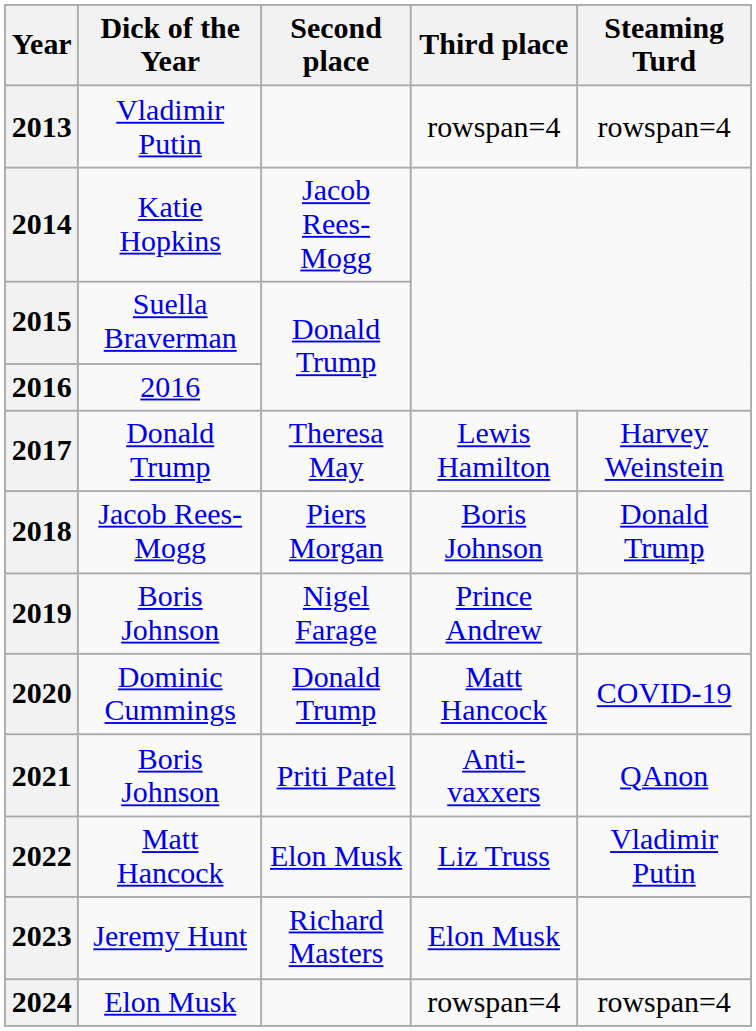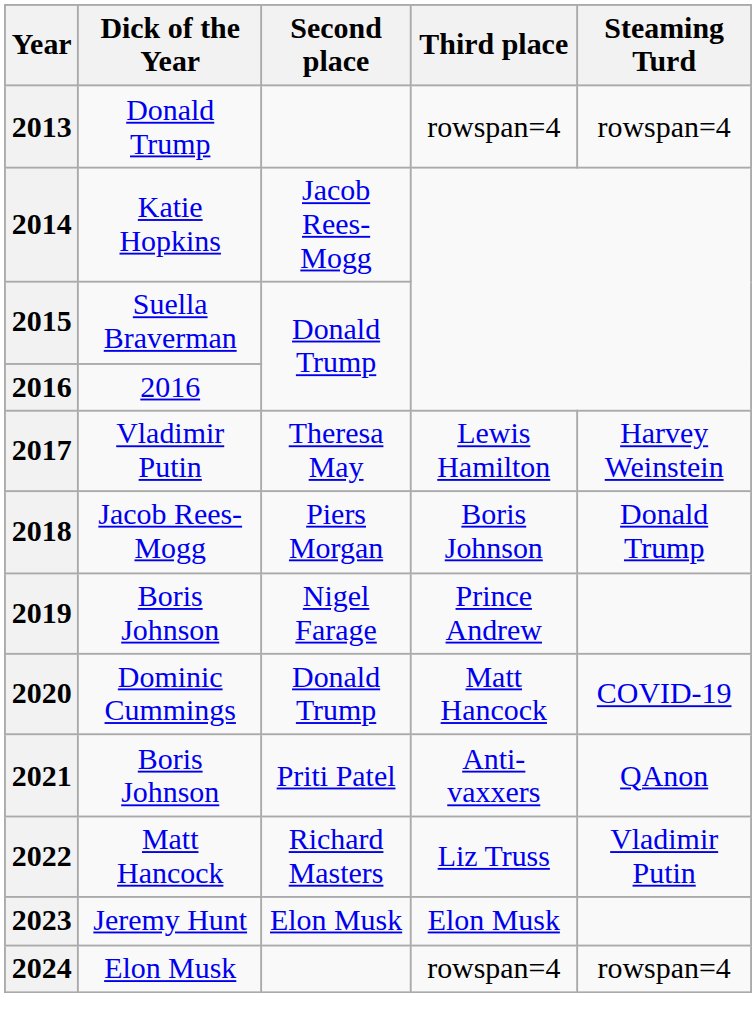(170, 126) Vladimir Putin -> (170, 126) Donald Trump
(170, 450) Donald Trump -> (170, 450) Vladimir Putin
(336, 856) Elon Musk -> (336, 856) Richard Masters
(336, 937) Richard Masters -> (336, 920) Elon Musk
